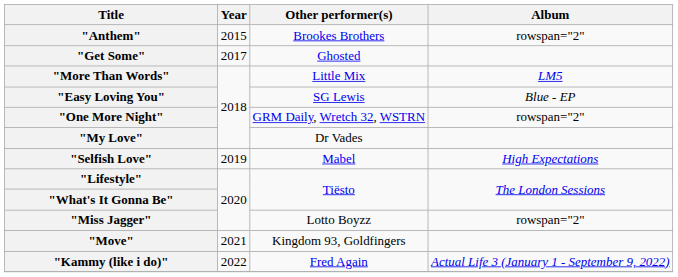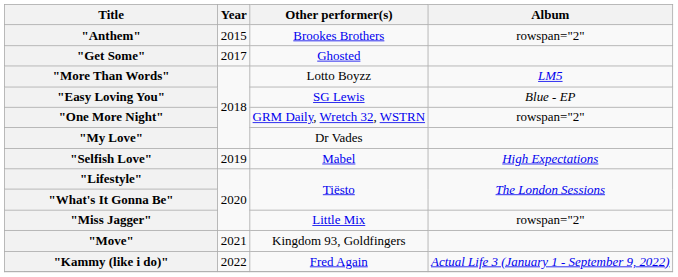(339, 76) Little Mix -> (339, 76) Lotto Boyzz
(339, 220) Lotto Boyzz -> (339, 220) Little Mix
